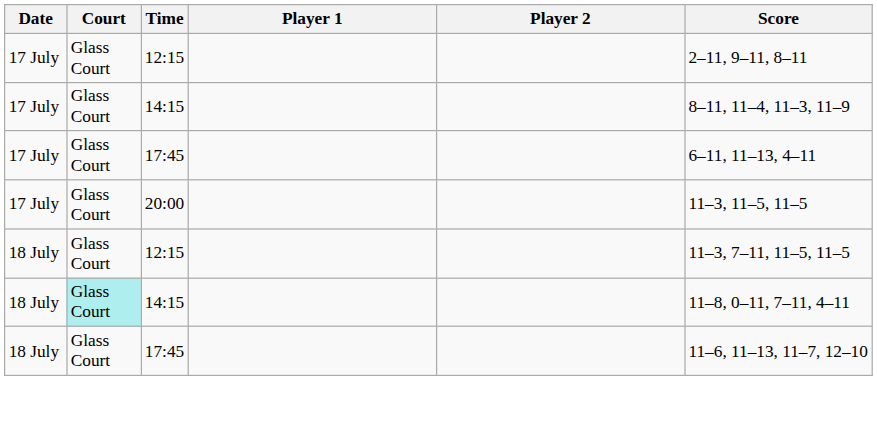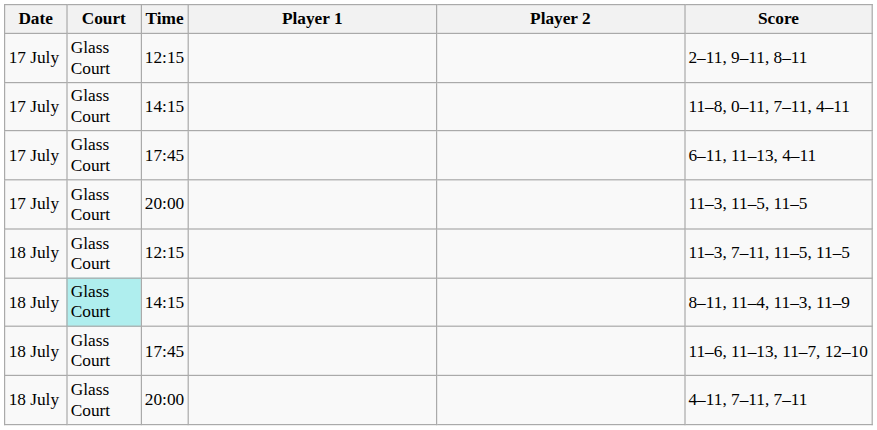(769, 106) 8–11, 11–4, 11–3, 11–9 -> (769, 106) 11–8, 0–11, 7–11, 4–11
(769, 302) 11–8, 0–11, 7–11, 4–11 -> (769, 302) 8–11, 11–4, 11–3, 11–9
+ row: (34, 400)
